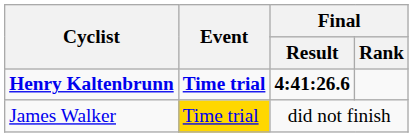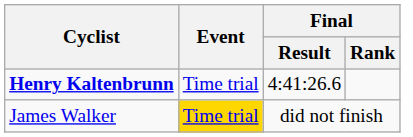(224, 84) bold -> (221, 84) normal
(312, 84) bold -> (304, 84) normal
